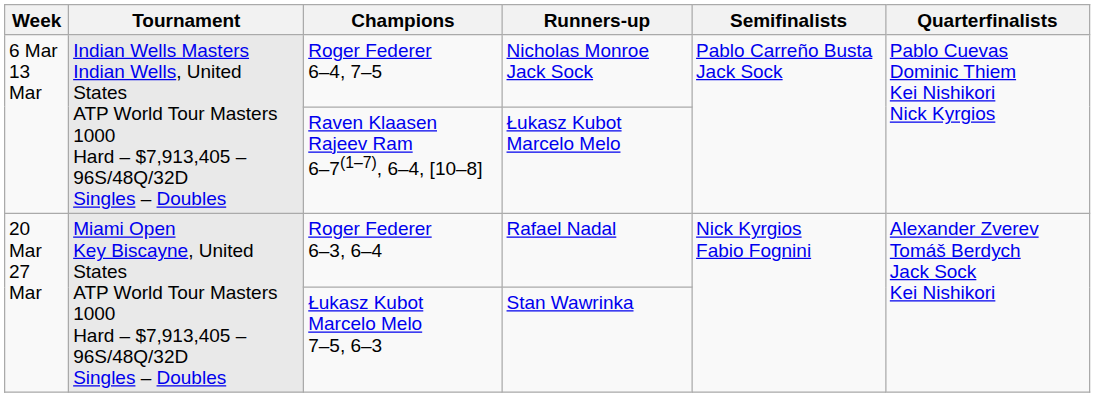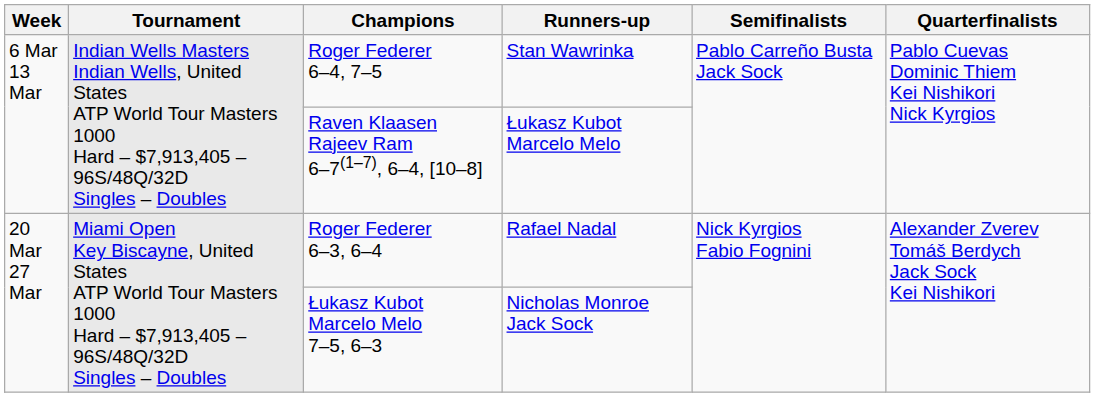(578, 61) Nicholas Monroe Jack Sock -> (570, 50) Stan Wawrinka
(570, 303) Stan Wawrinka -> (578, 313) Nicholas Monroe Jack Sock
